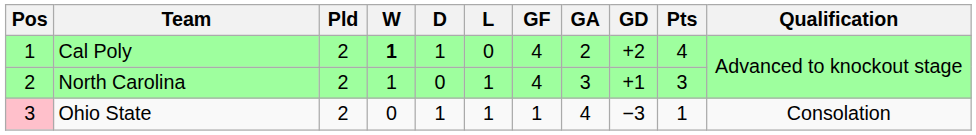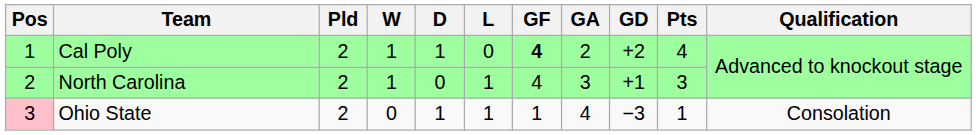(391, 51) bold -> (391, 51) normal
(537, 51) normal -> (537, 51) bold
